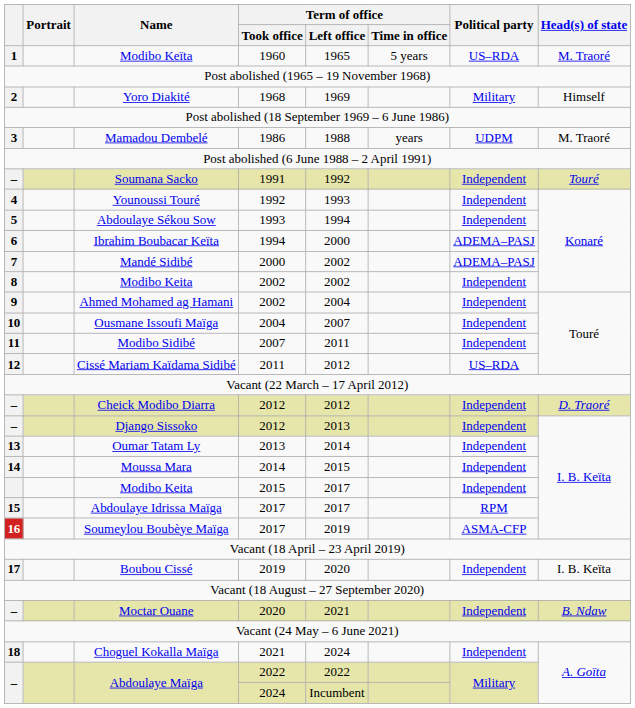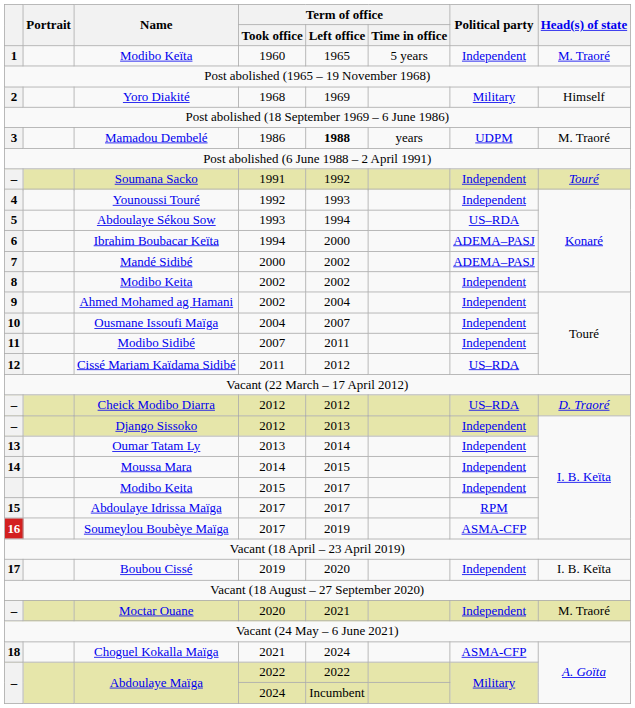(494, 55) US–RDA -> (494, 55) Independent
(337, 138) normal -> (337, 138) bold
(494, 220) Independent -> (494, 220) US–RDA
(494, 405) Independent -> (494, 405) US–RDA
(584, 610) B. Ndaw -> (584, 610) M. Traoré
(494, 651) Independent -> (494, 651) ASMA-CFP
